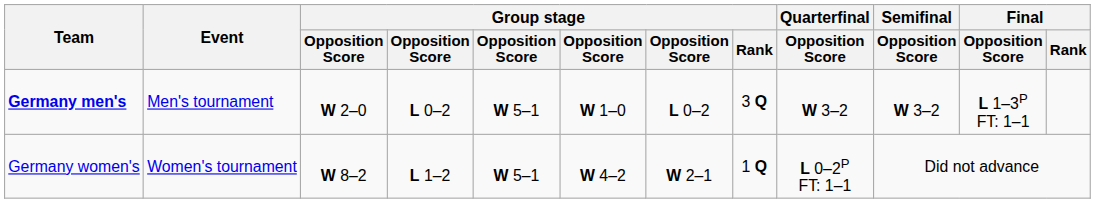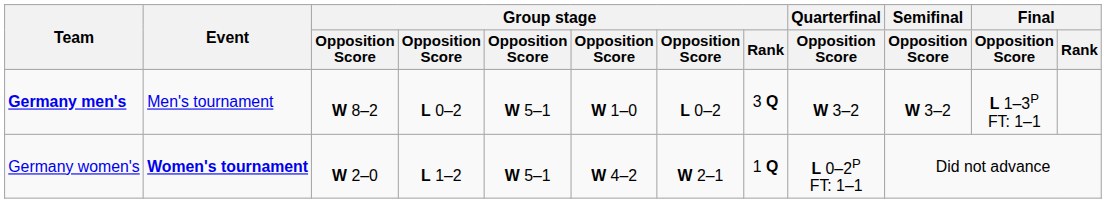(344, 111) W 2–0 -> (355, 111) W 8–2
(222, 167) normal -> (228, 167) bold
(344, 175) W 8–2 -> (355, 175) W 2–0
